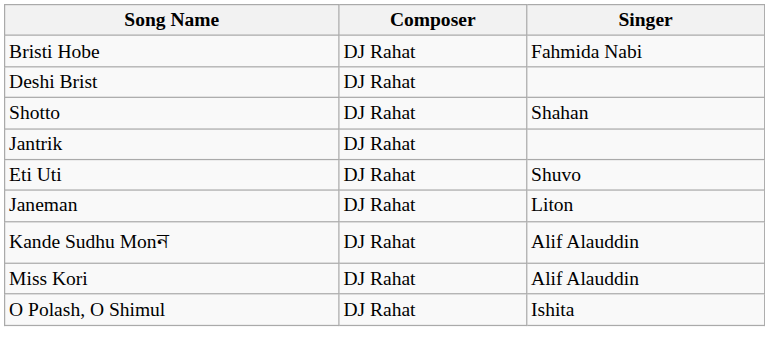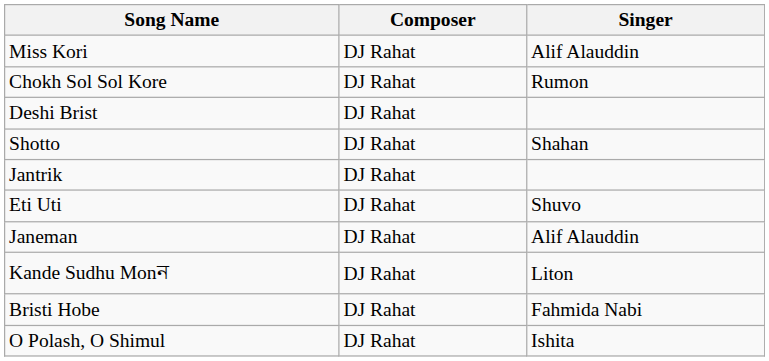rows swapped: (54, 50) <-> (48, 278)
+ row: (88, 81)
(552, 205) Liton -> (585, 236) Alif Alauddin
(585, 242) Alif Alauddin -> (552, 273) Liton
